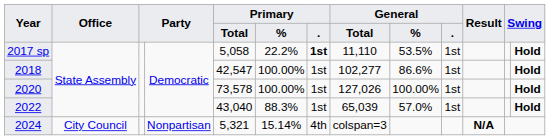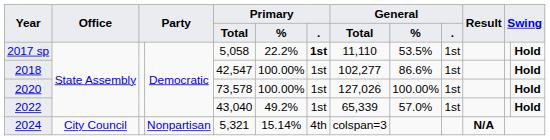(281, 107) 88.3% -> (281, 107) 49.2%
(360, 107) 65,039 -> (360, 107) 65,339
